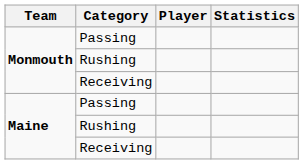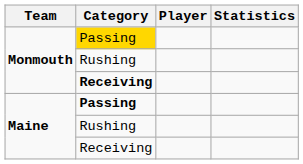(108, 38) no background -> (108, 38) gold background
(116, 82) normal -> (116, 82) bold
(108, 104) normal -> (108, 104) bold
